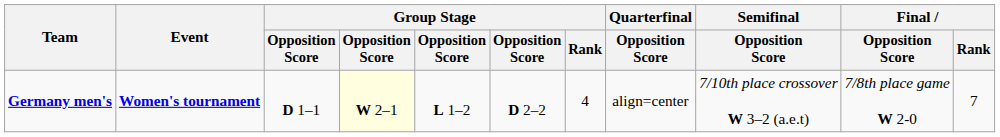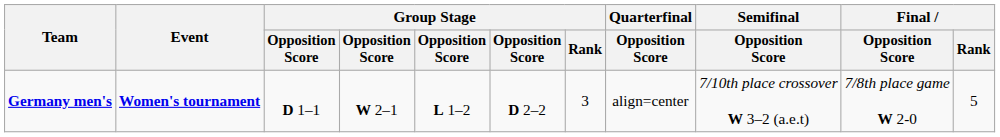(377, 110) lightyellow background -> (377, 110) no background
(585, 101) 4 -> (585, 101) 3
(974, 101) 7 -> (974, 101) 5
